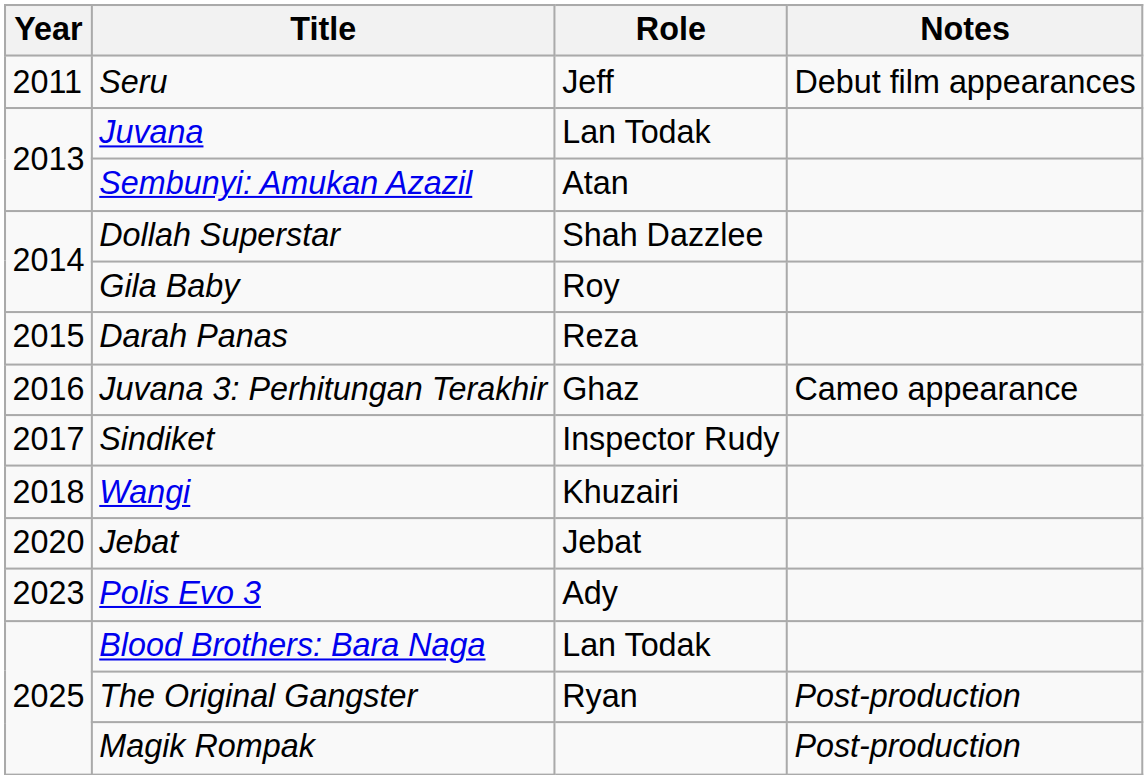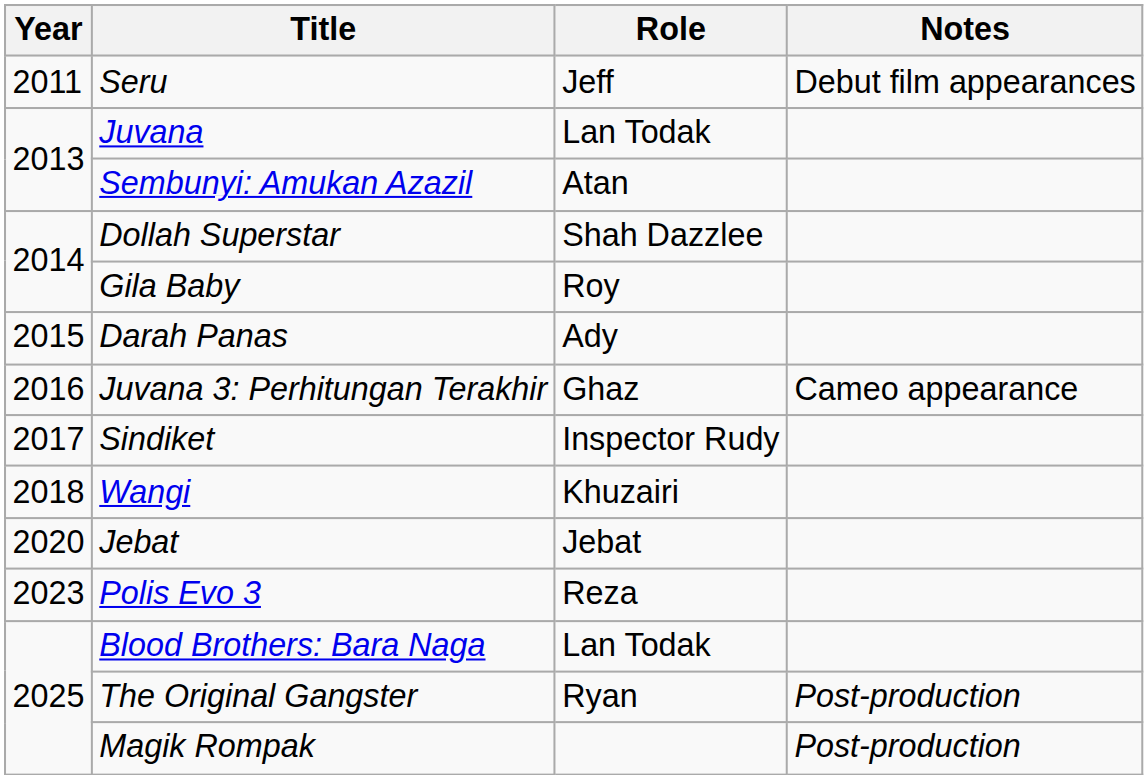(600, 337) Reza -> (590, 337) Ady
(590, 593) Ady -> (600, 593) Reza
